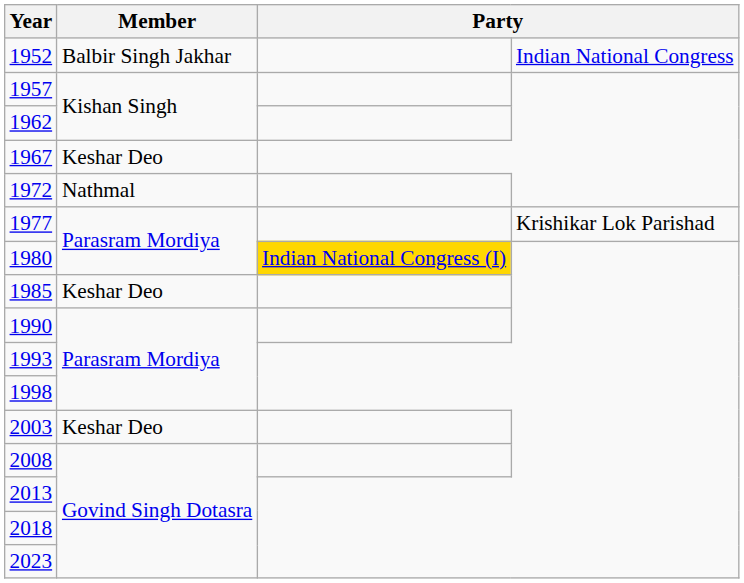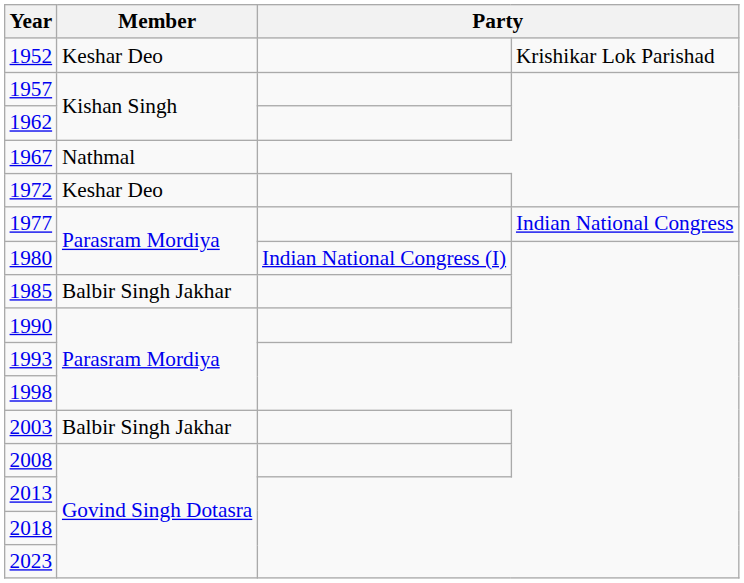(146, 55) Balbir Singh Jakhar -> (112, 55) Keshar Deo
(625, 55) Indian National Congress -> (615, 55) Krishikar Lok Parishad
(112, 156) Keshar Deo -> (99, 156) Nathmal
(99, 190) Nathmal -> (112, 190) Keshar Deo
(615, 223) Krishikar Lok Parishad -> (625, 223) Indian National Congress
(384, 257) gold background -> (384, 257) no background
(112, 291) Keshar Deo -> (146, 291) Balbir Singh Jakhar
(112, 426) Keshar Deo -> (146, 426) Balbir Singh Jakhar
